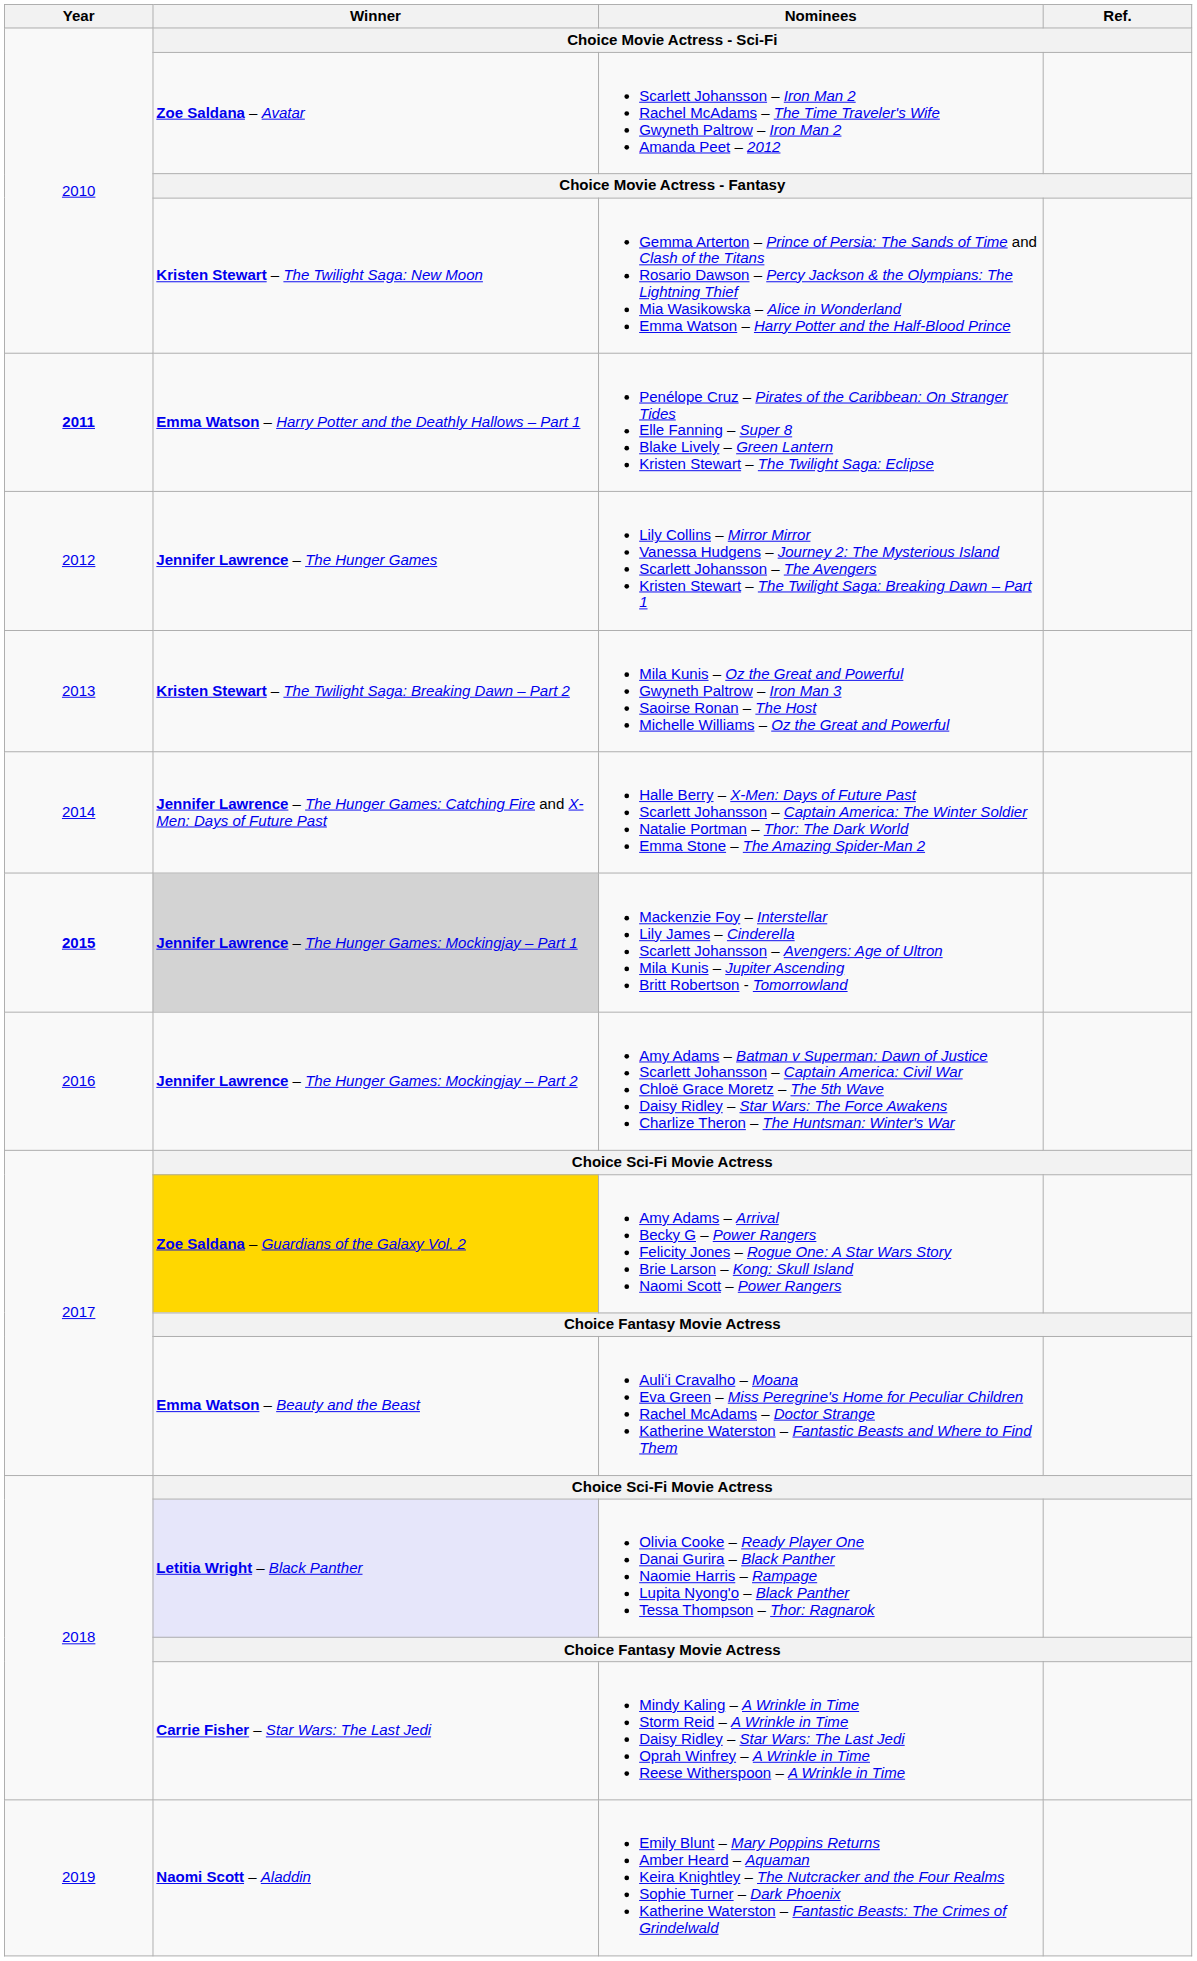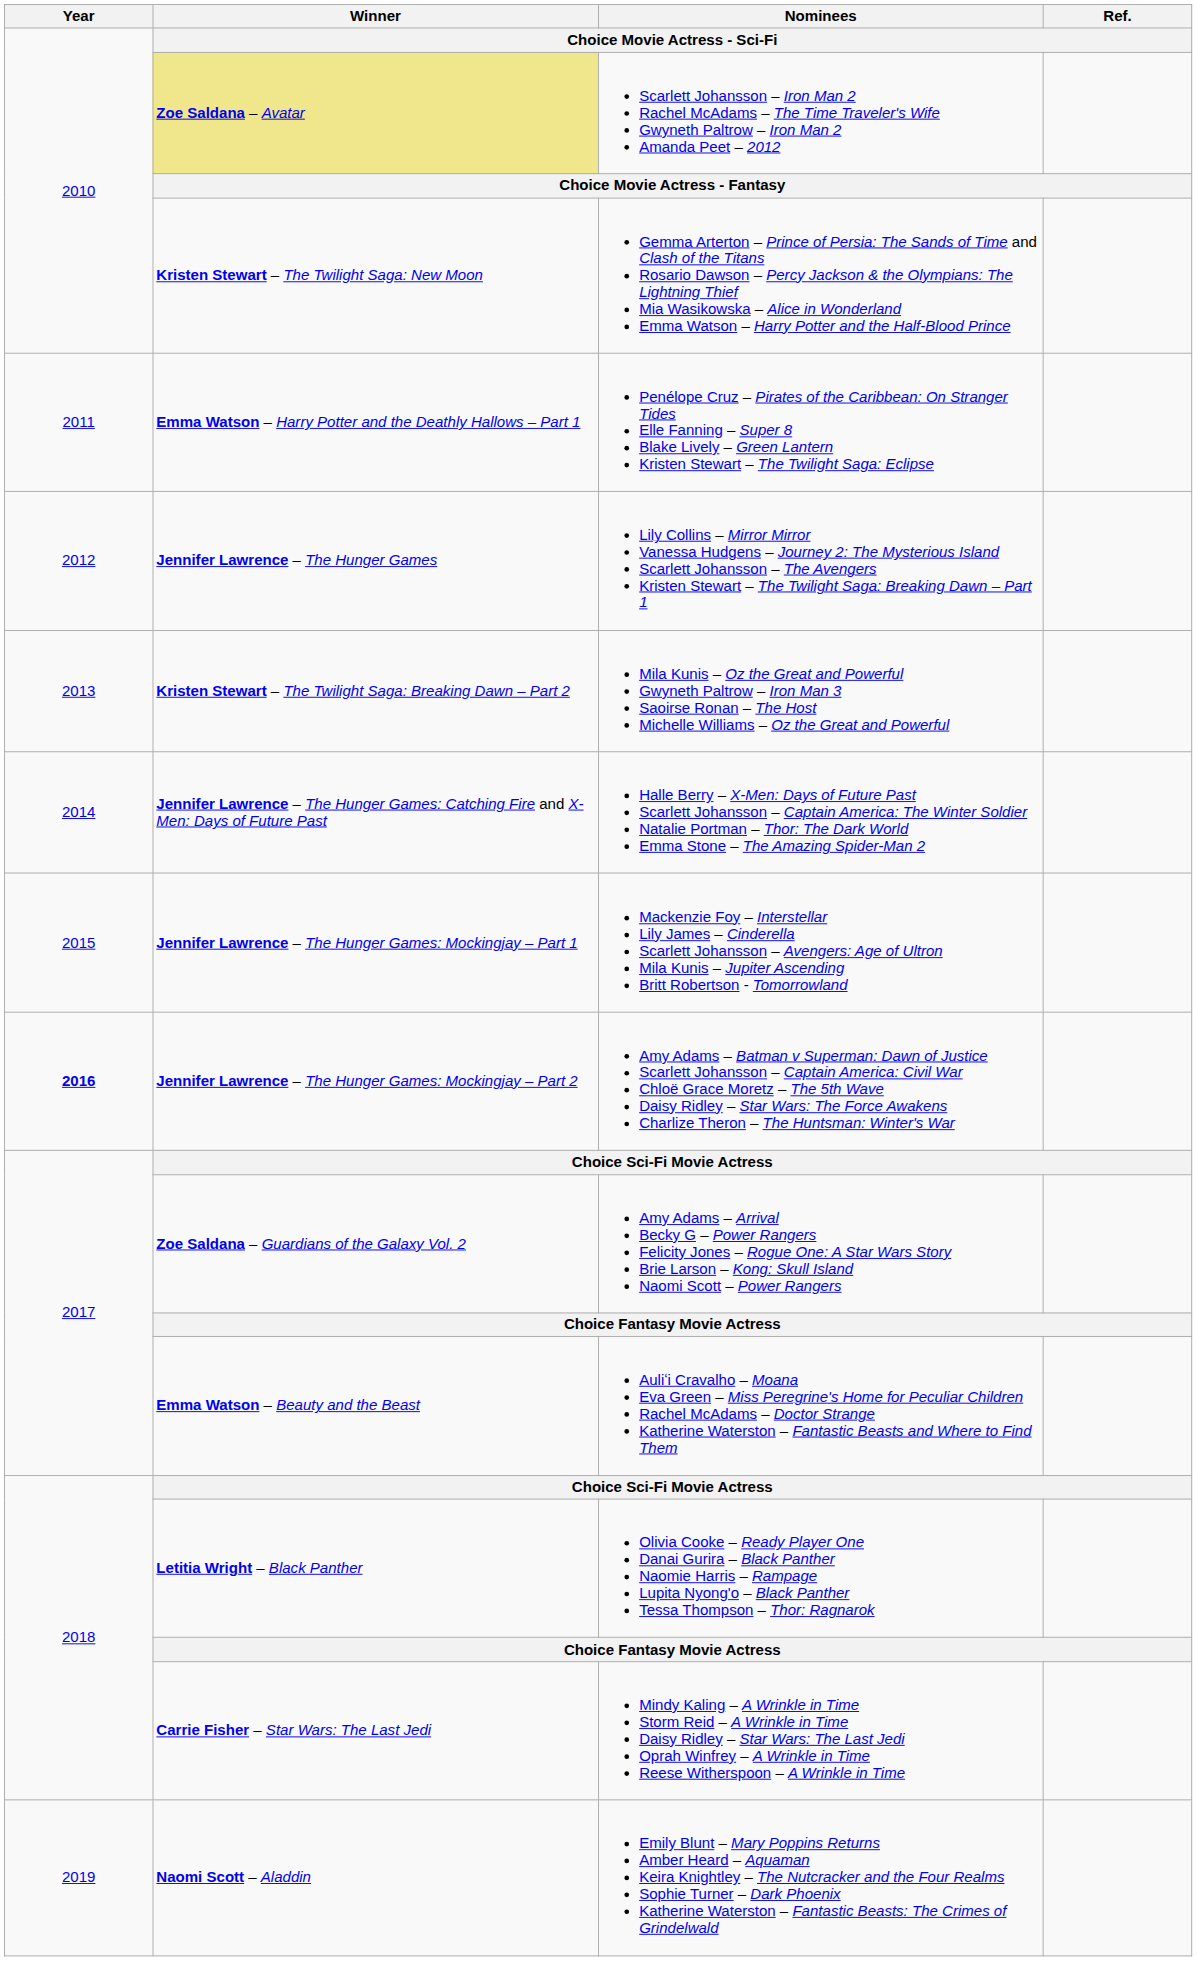(231, 113) no background -> (231, 113) khaki background
(79, 422) bold -> (79, 422) normal
(79, 942) bold -> (79, 942) normal
(367, 942) lightgrey background -> (367, 942) no background
(79, 1081) normal -> (79, 1081) bold
(311, 1243) gold background -> (311, 1243) no background
(259, 1568) lavender background -> (259, 1568) no background
